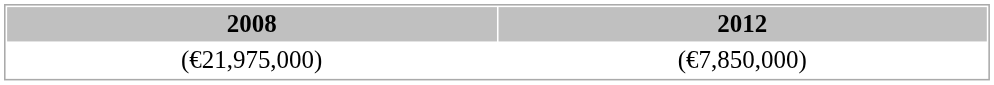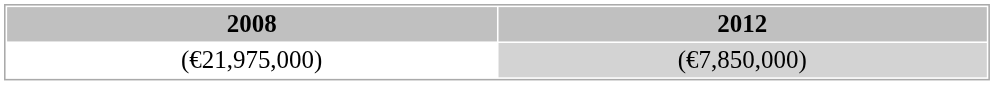(742, 59) no background -> (742, 59) lightgrey background
